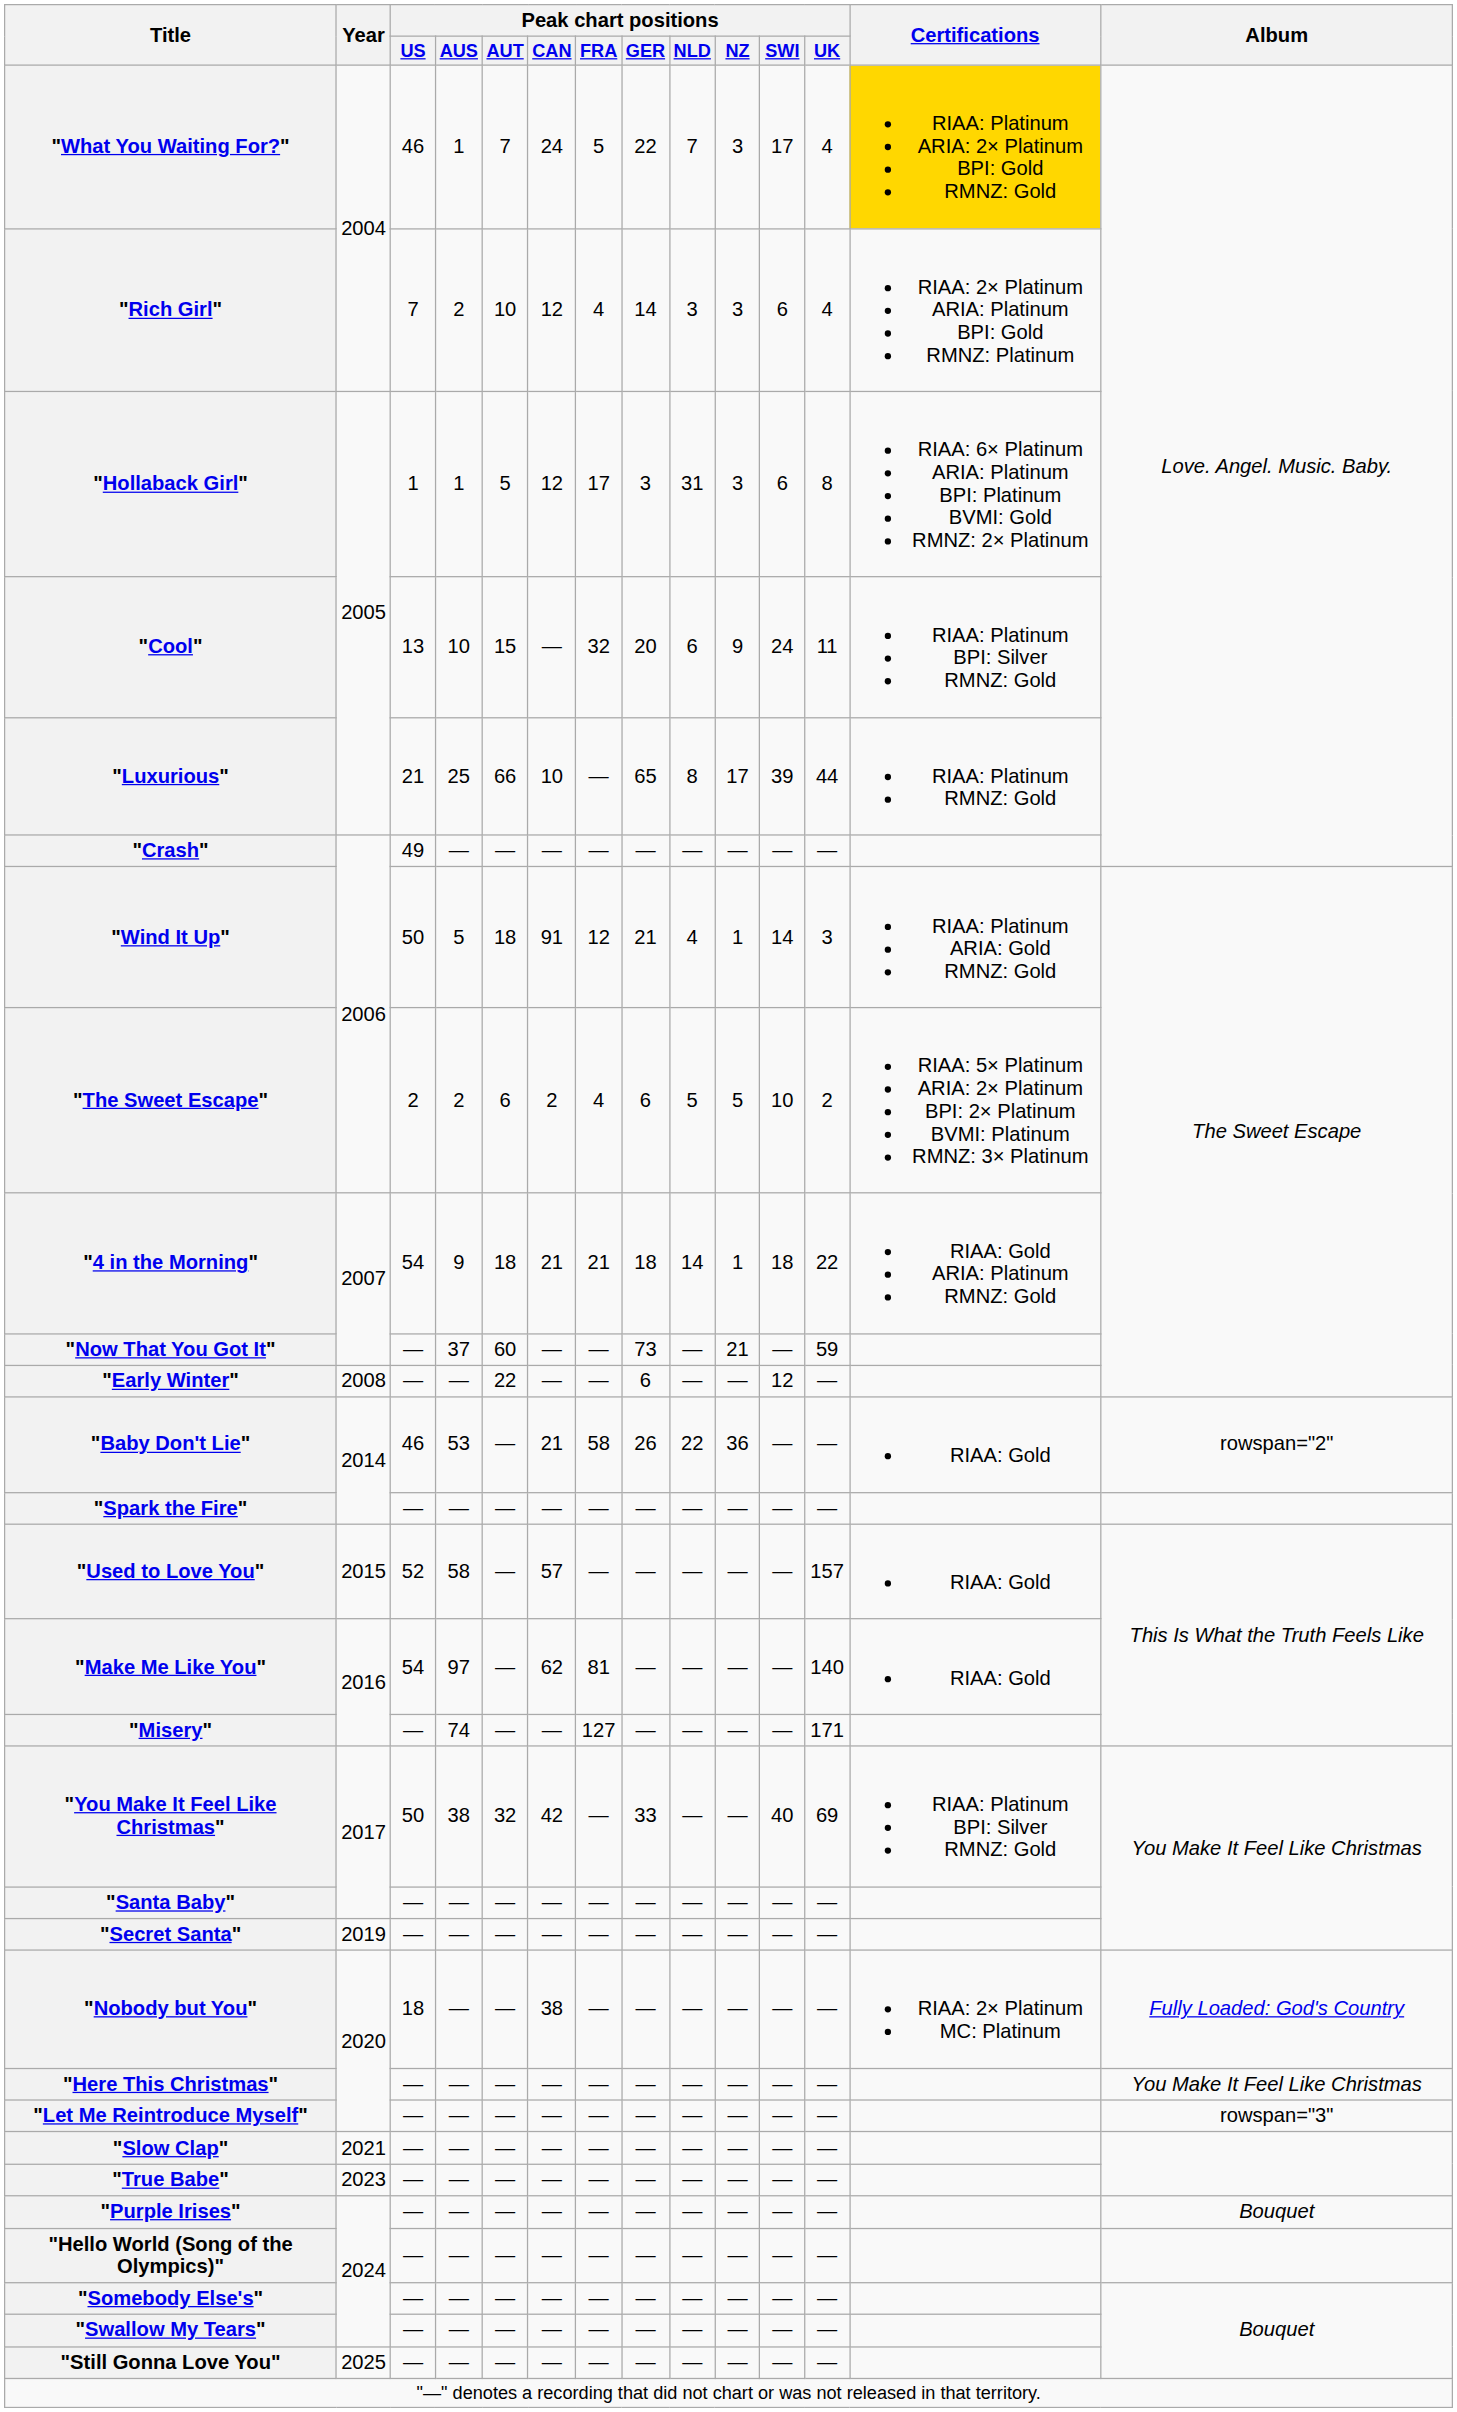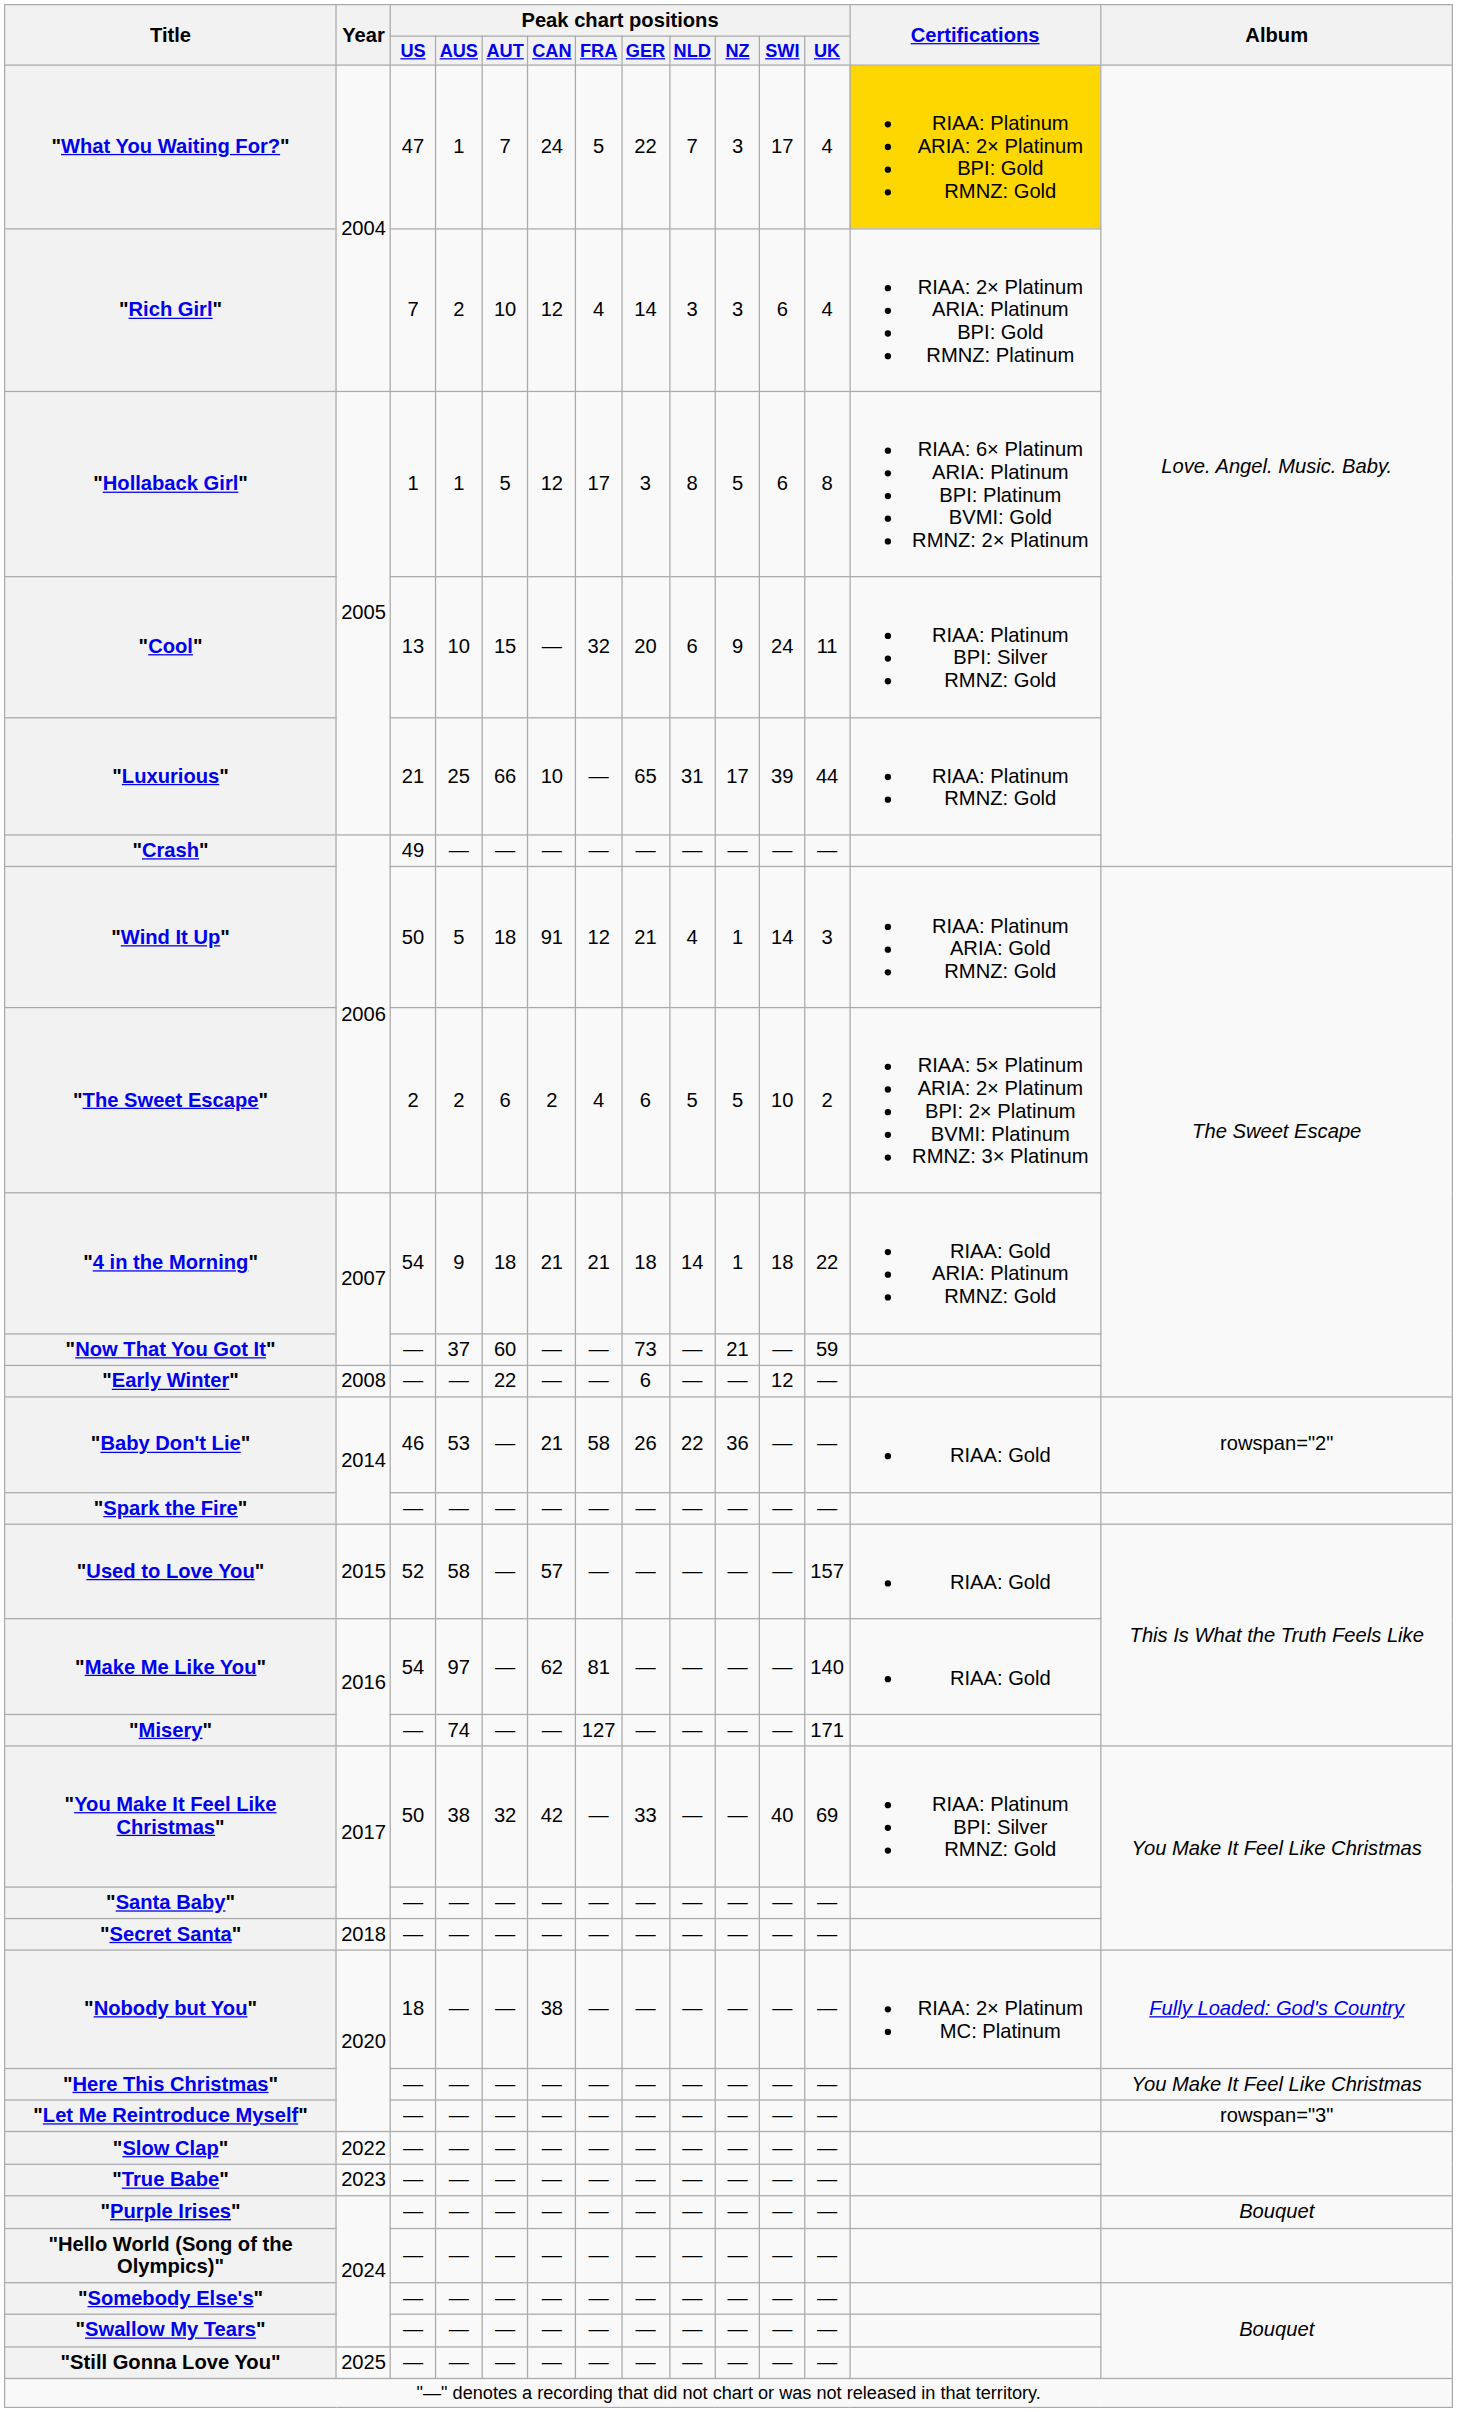(413, 146) 46 -> (413, 146) 47
(692, 484) 31 -> (692, 484) 8
(738, 484) 3 -> (738, 484) 5
(692, 776) 8 -> (692, 776) 31
(364, 1934) 2019 -> (364, 1934) 2018
(364, 2147) 2021 -> (364, 2147) 2022
